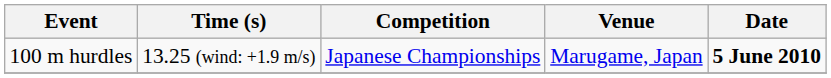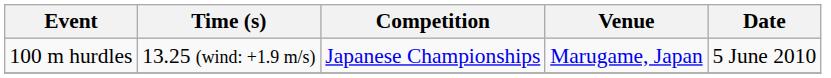(767, 55) bold -> (764, 55) normal
